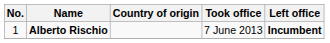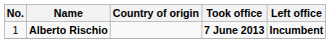(233, 30) normal -> (234, 30) bold
